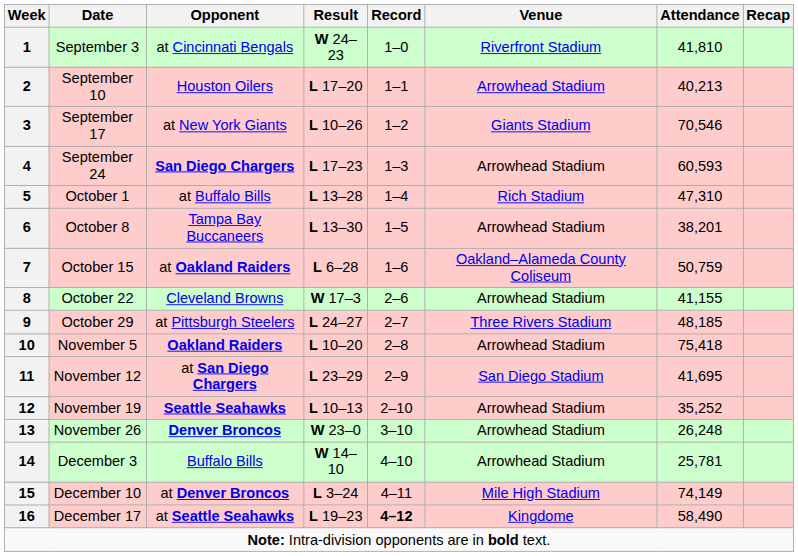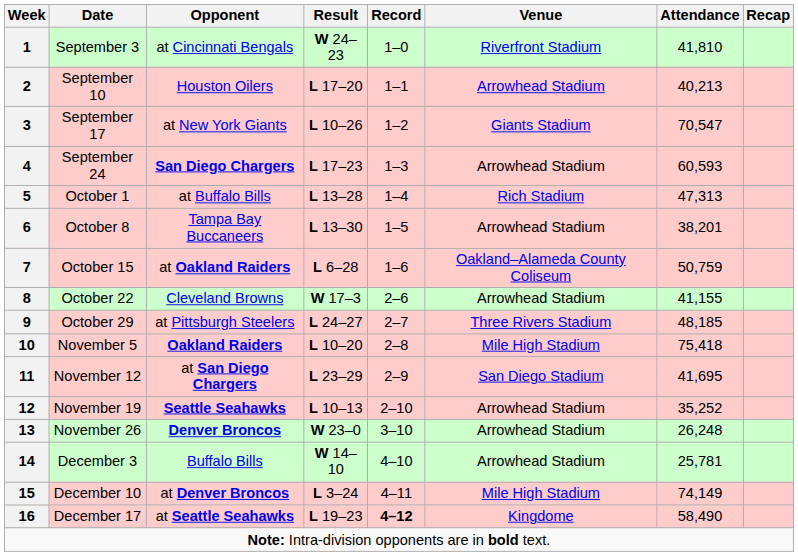(700, 126) 70,546 -> (700, 126) 70,547
(700, 197) 47,310 -> (700, 197) 47,313
(541, 345) Arrowhead Stadium -> (541, 345) Mile High Stadium
